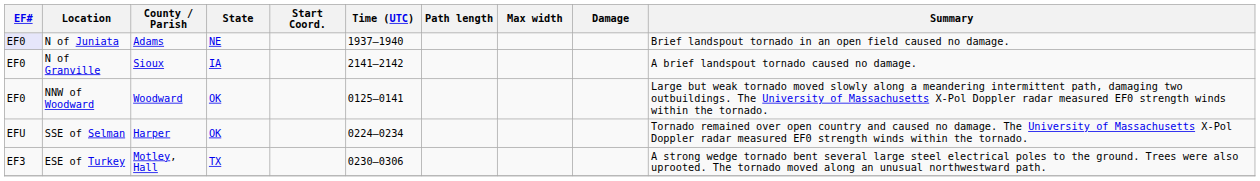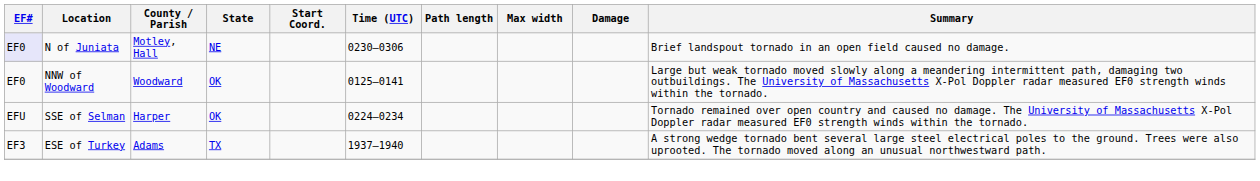(149, 41) Adams -> (155, 47) Motley, Hall
(376, 41) 1937–1940 -> (376, 47) 0230–0306
- row: (73, 64)
(155, 162) Motley, Hall -> (149, 145) Adams
(376, 162) 0230–0306 -> (376, 145) 1937–1940
